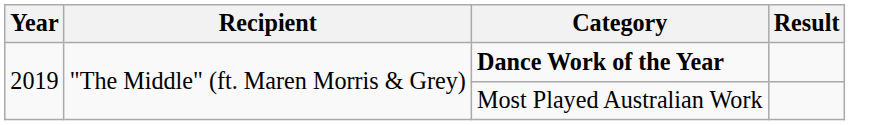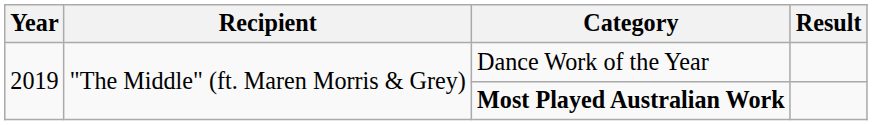(600, 61) bold -> (593, 61) normal
(620, 100) normal -> (631, 100) bold
